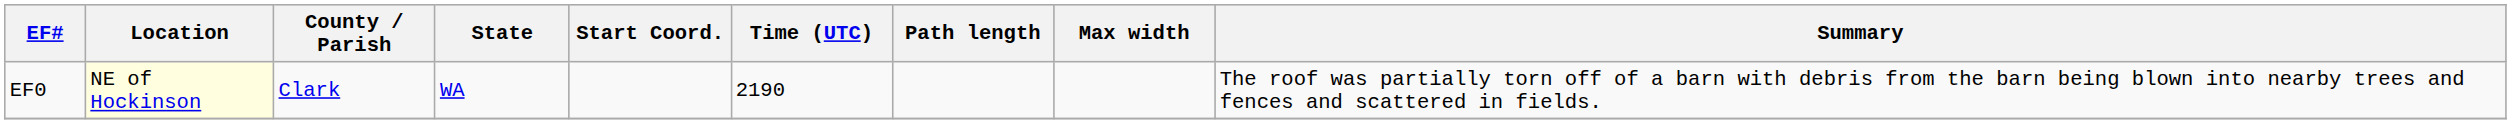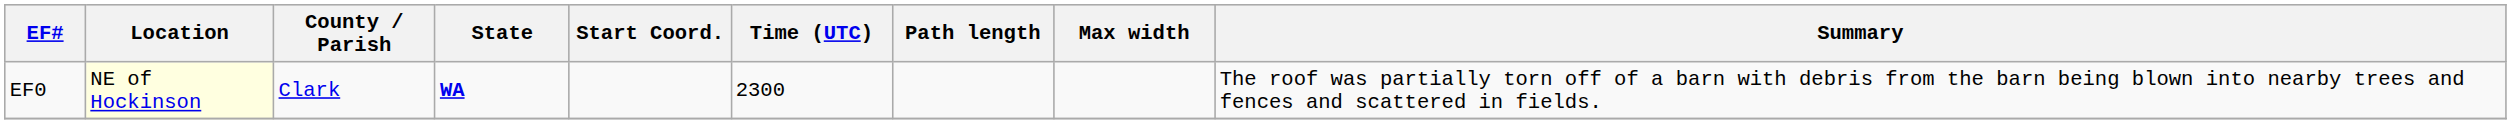(452, 91) normal -> (452, 91) bold
(760, 91) 2190 -> (760, 91) 2300
